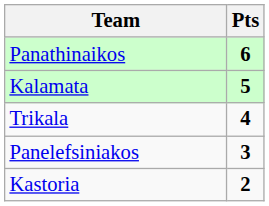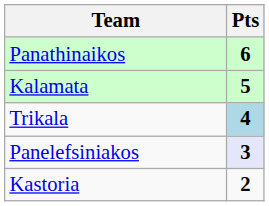(246, 119) no background -> (246, 119) lightblue background
(246, 151) no background -> (246, 151) lavender background
